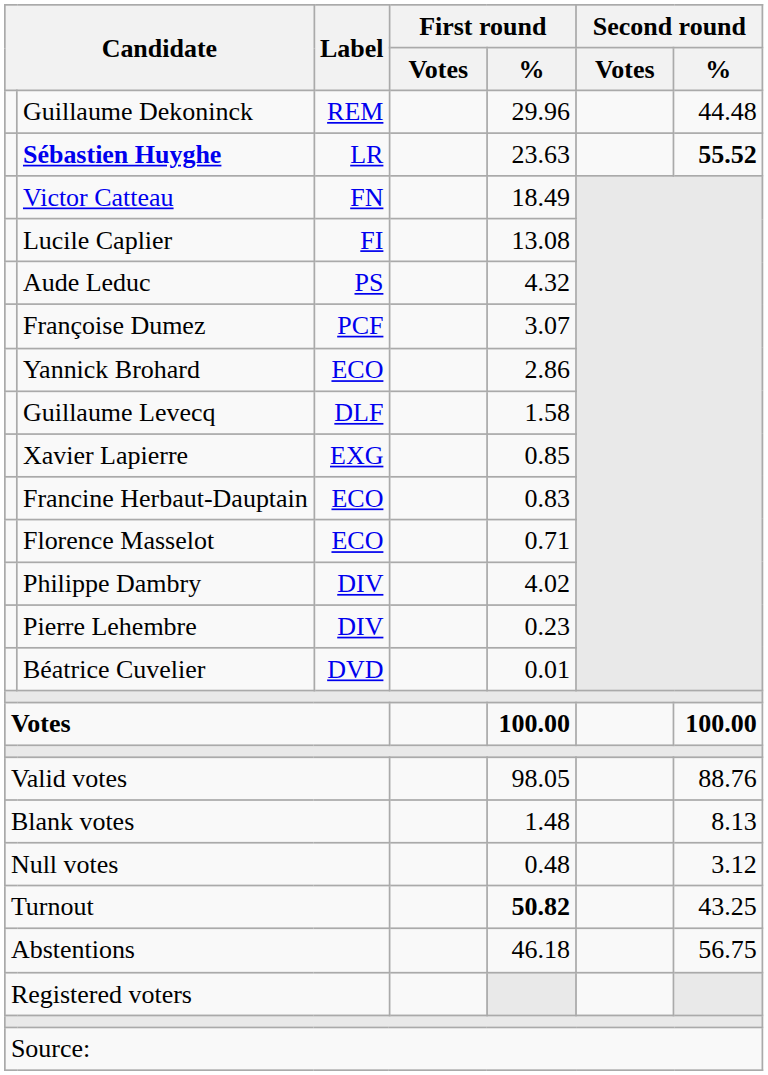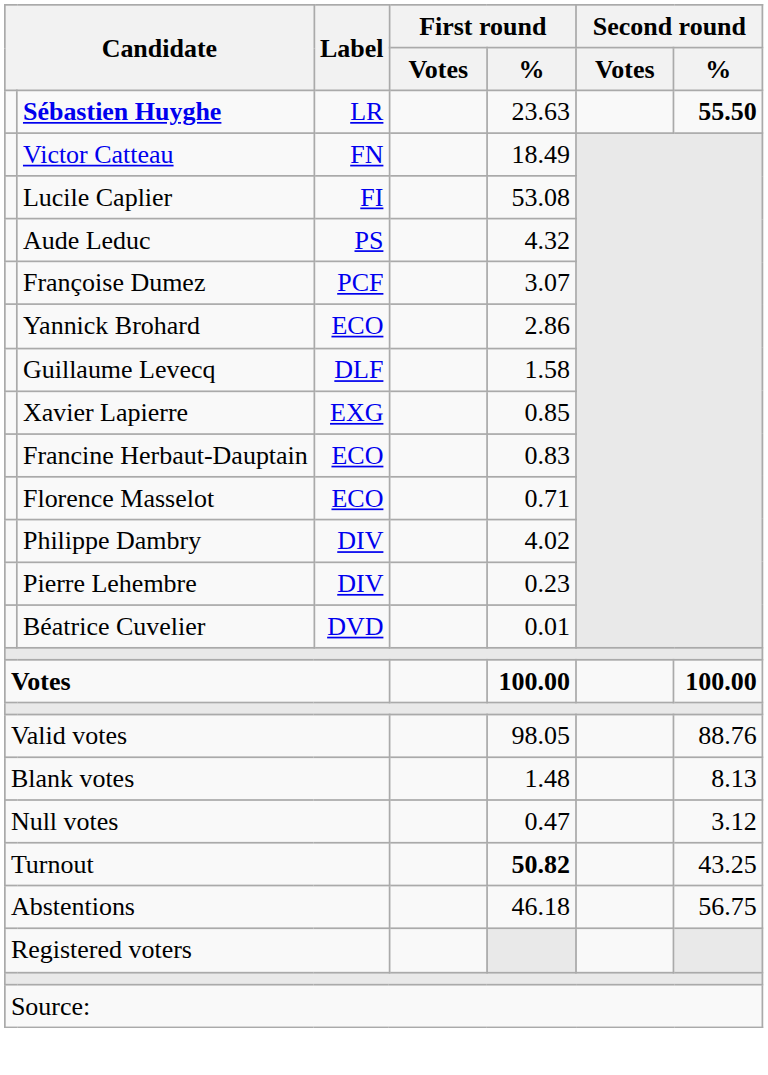- row: (138, 111)
(727, 154) 55.52 -> (727, 111) 55.50
(541, 240) 13.08 -> (541, 197) 53.08
(547, 864) 0.48 -> (547, 821) 0.47
